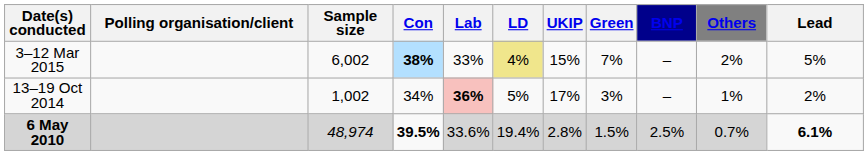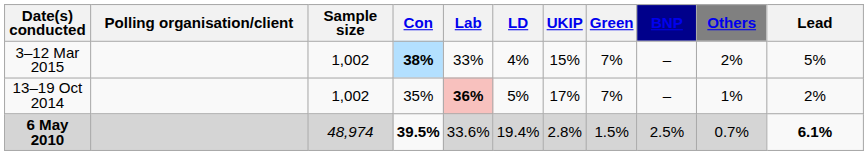(350, 60) 6,002 -> (350, 60) 1,002
(518, 60) khaki background -> (518, 60) no background
(418, 96) 34% -> (418, 96) 35%
(612, 96) 3% -> (612, 96) 7%
